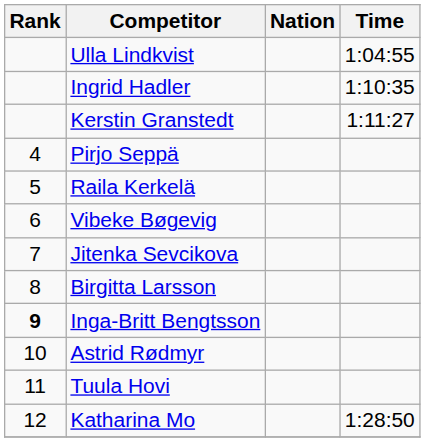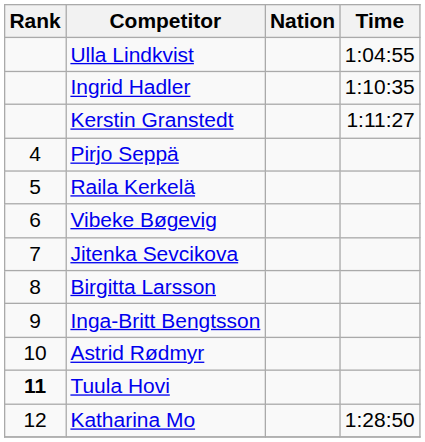(35, 320) bold -> (35, 320) normal
(35, 386) normal -> (35, 386) bold
